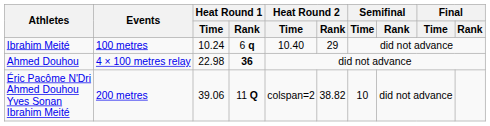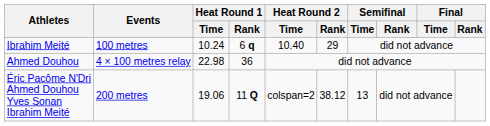(247, 62) bold -> (247, 62) normal
(211, 96) 39.06 -> (211, 96) 19.06
(333, 96) 38.82 -> (333, 96) 38.12
(362, 96) 10 -> (362, 96) 13
